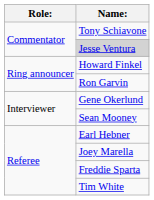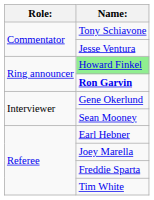(107, 48) lightgrey background -> (107, 48) no background
(110, 65) no background -> (110, 65) lightgreen background
(103, 82) normal -> (105, 82) bold
